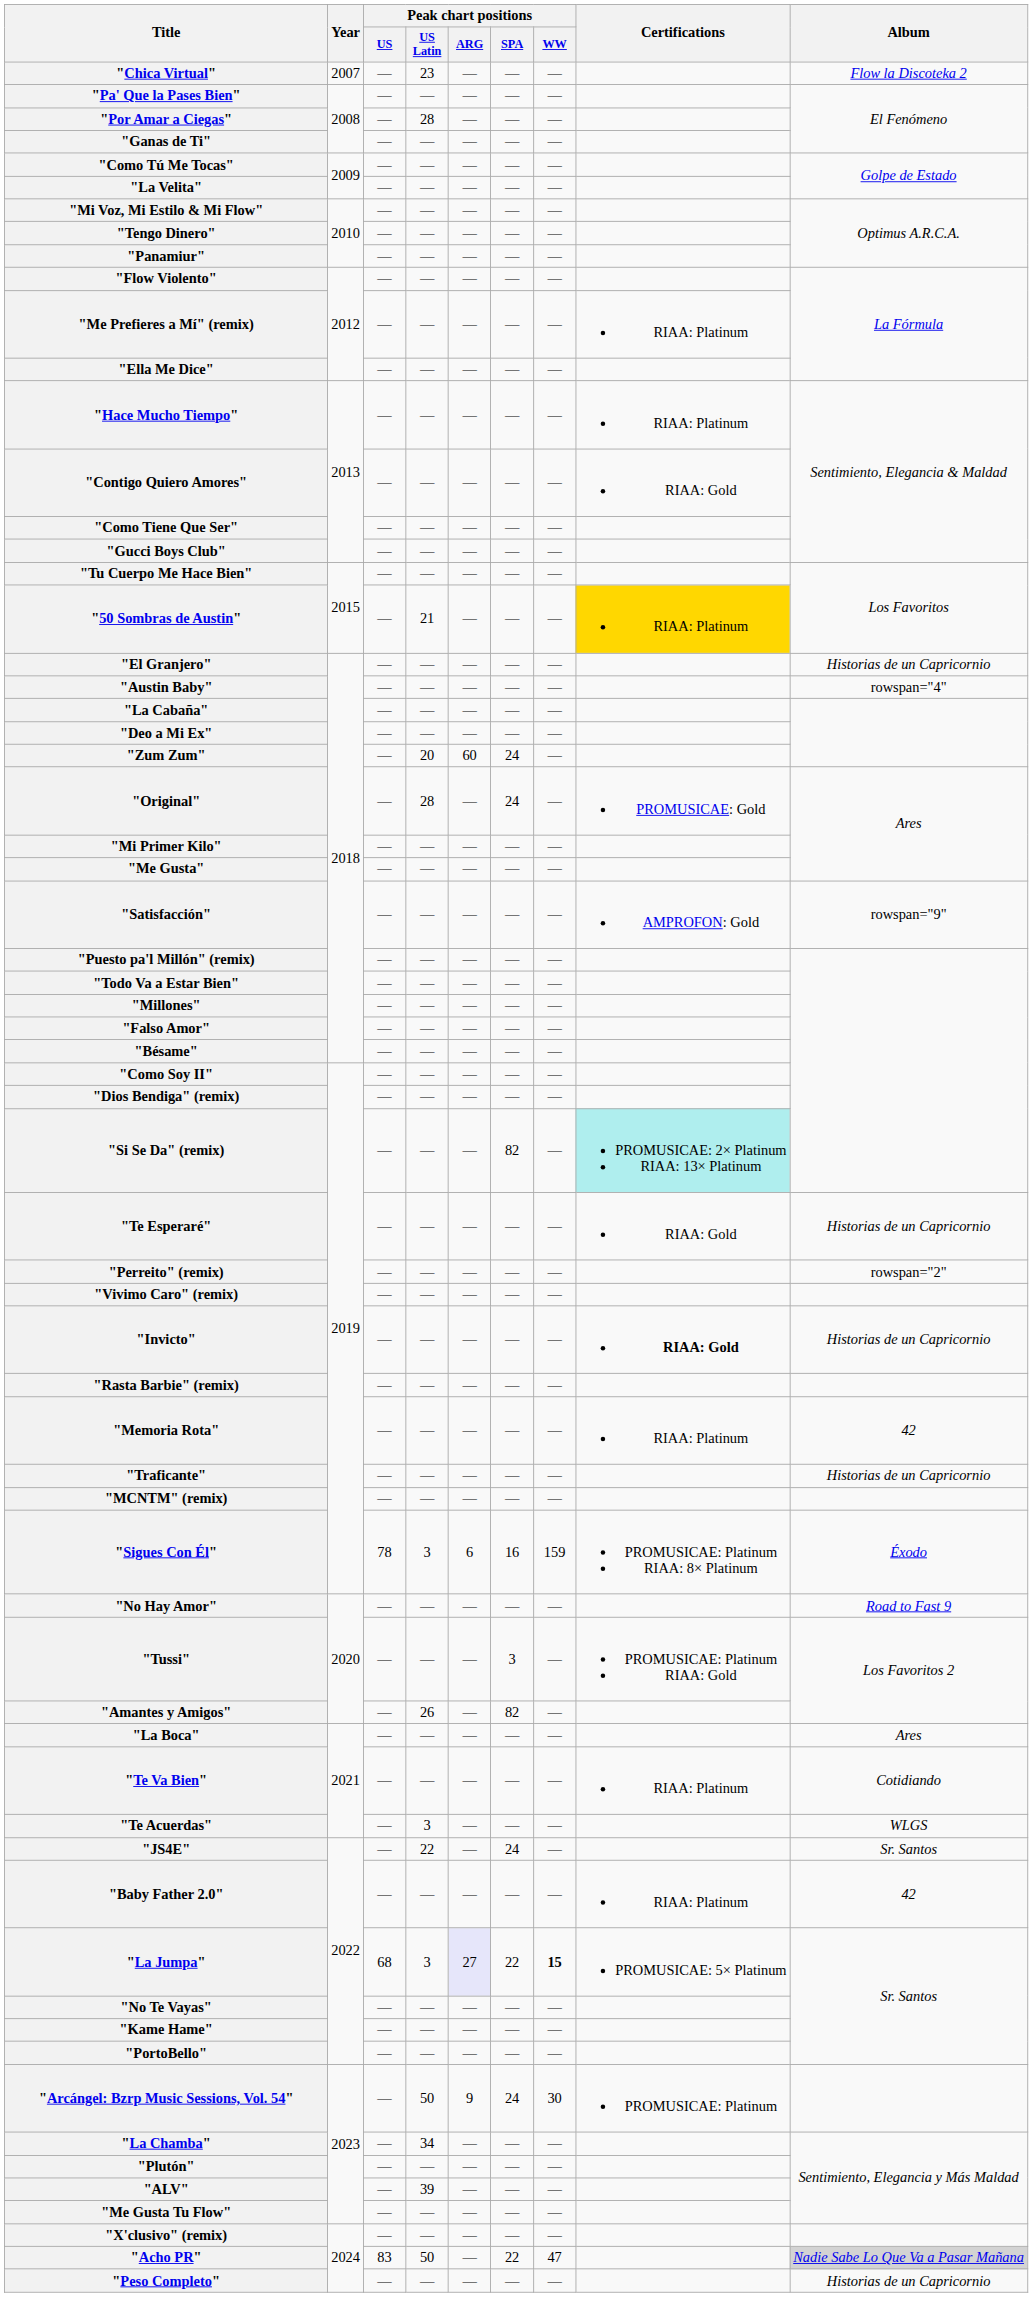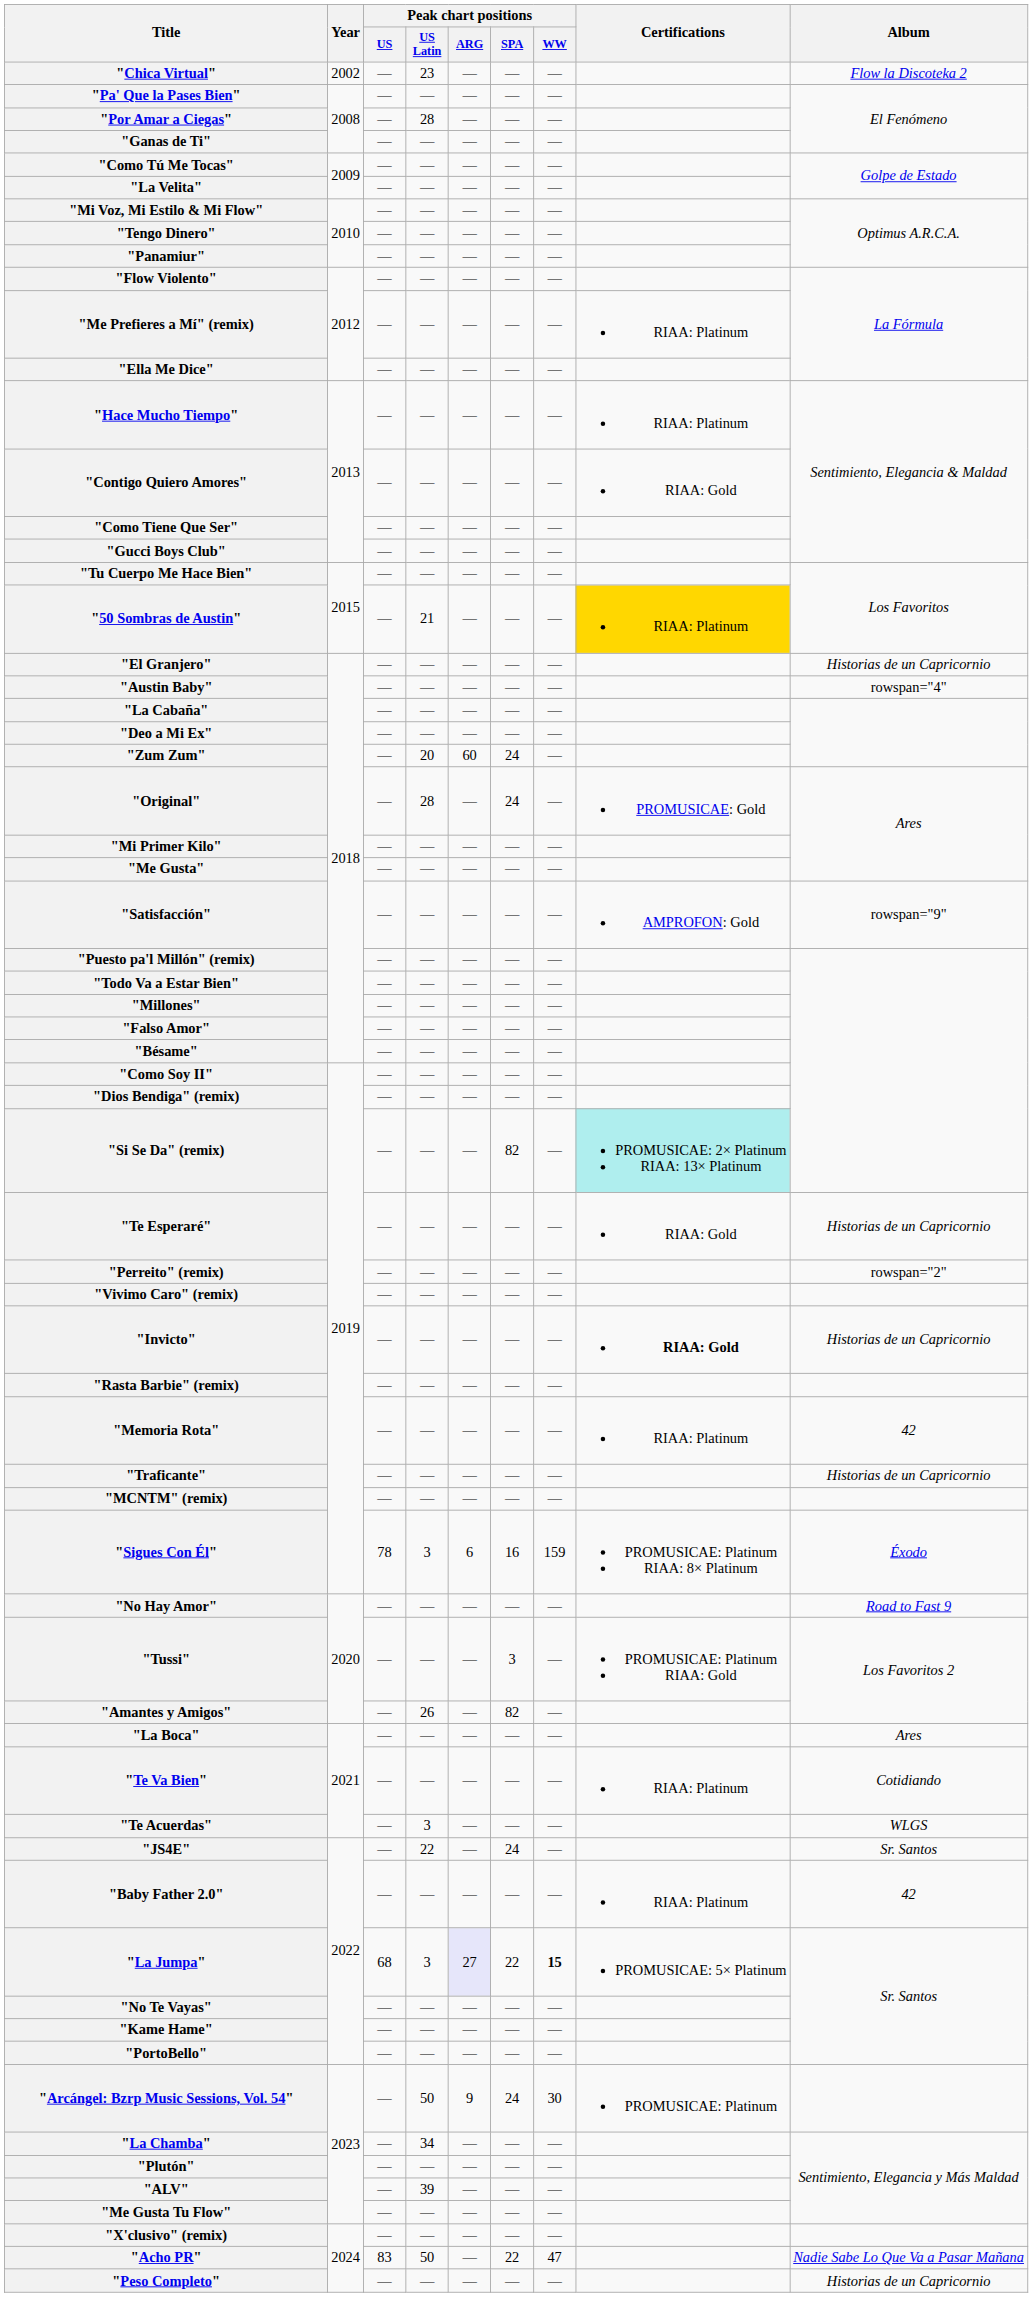(346, 73) 2007 -> (346, 73) 2002
(909, 2257) lightgrey background -> (909, 2257) no background
